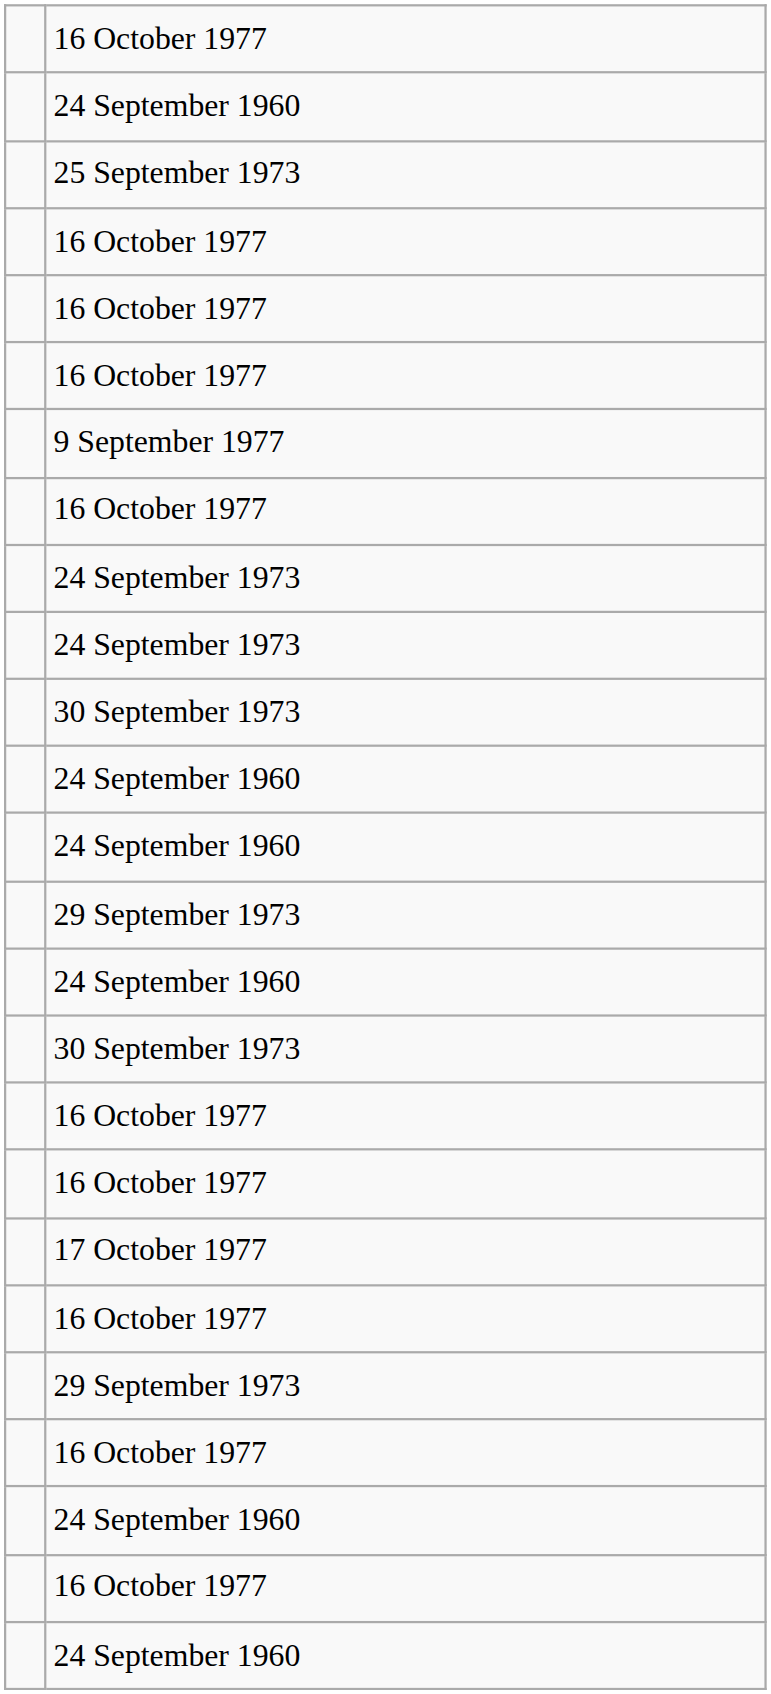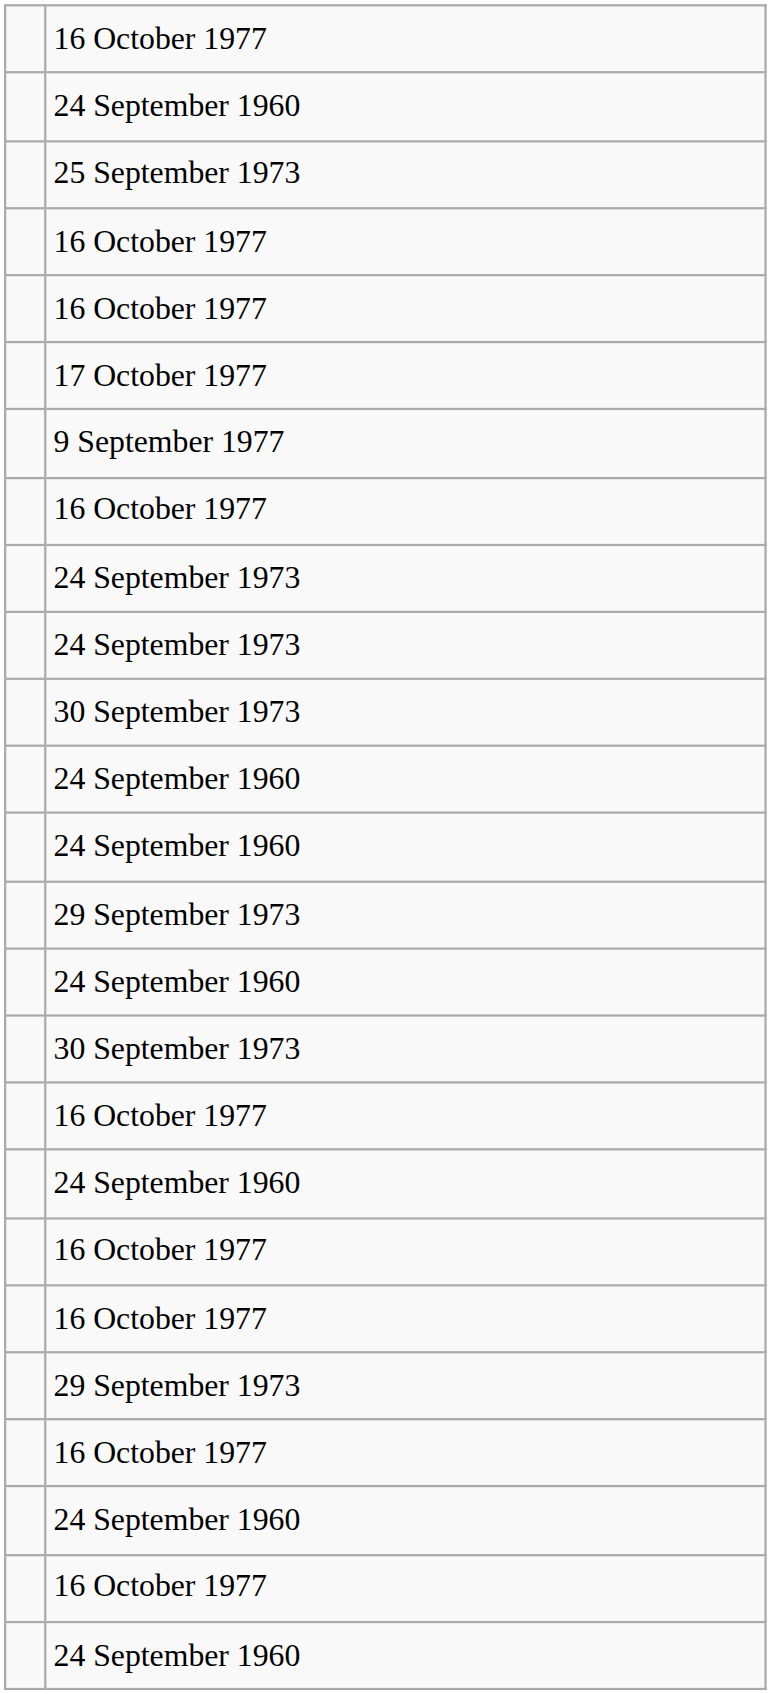(160, 374) 16 October 1977 -> (160, 374) 17 October 1977
(160, 1182) 16 October 1977 -> (177, 1182) 24 September 1960
(160, 1250) 17 October 1977 -> (160, 1250) 16 October 1977
